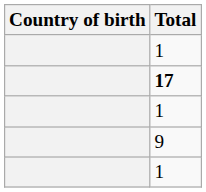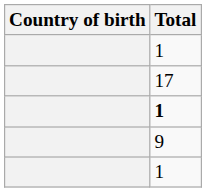(164, 80) bold -> (164, 80) normal
(159, 111) normal -> (159, 111) bold
